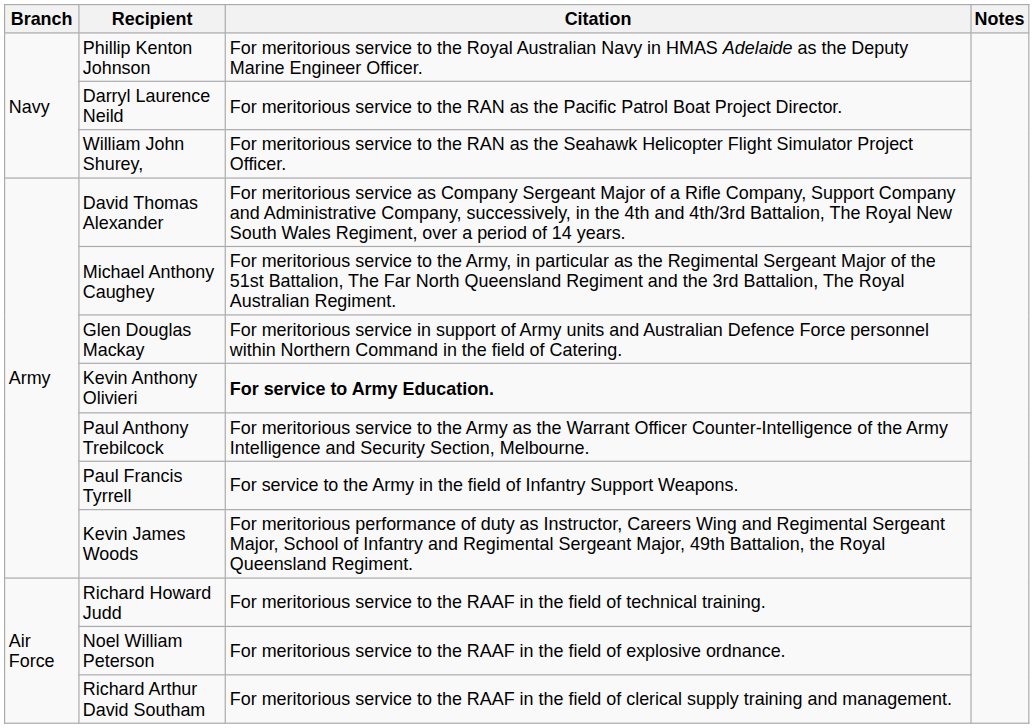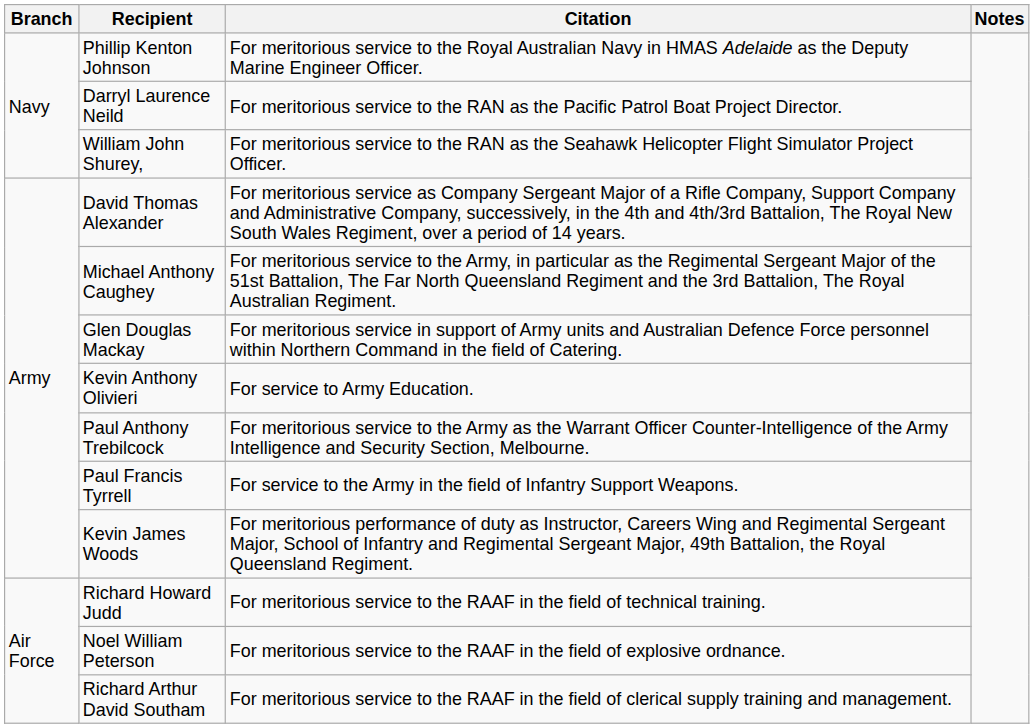(362, 388) bold -> (352, 388) normal
